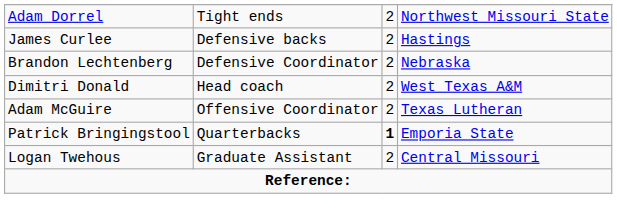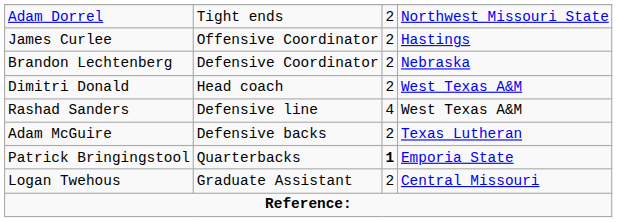(262, 40) Defensive backs -> (288, 40) Offensive Coordinator
+ row: (69, 110)
(288, 110) Offensive Coordinator -> (262, 134) Defensive backs
